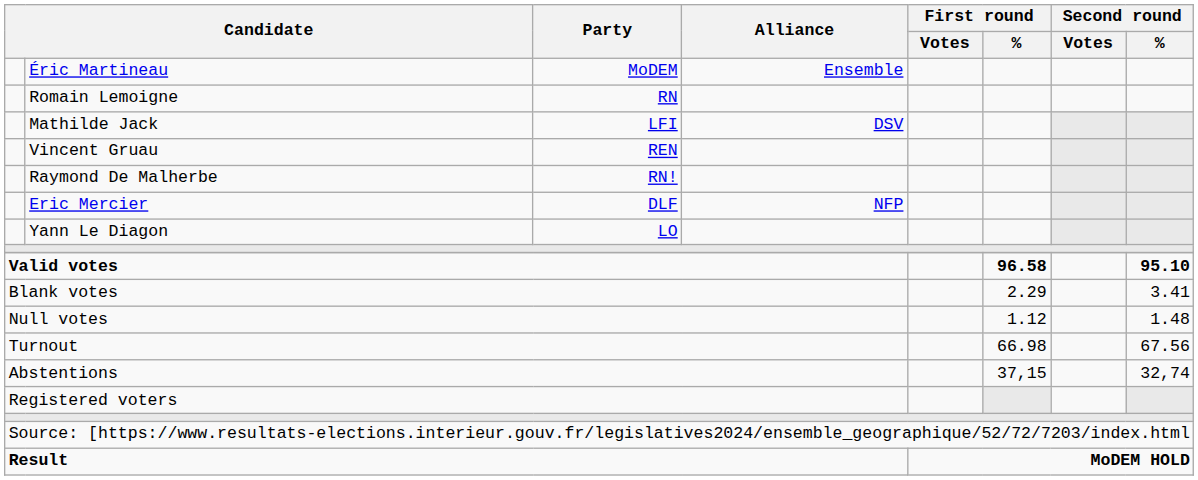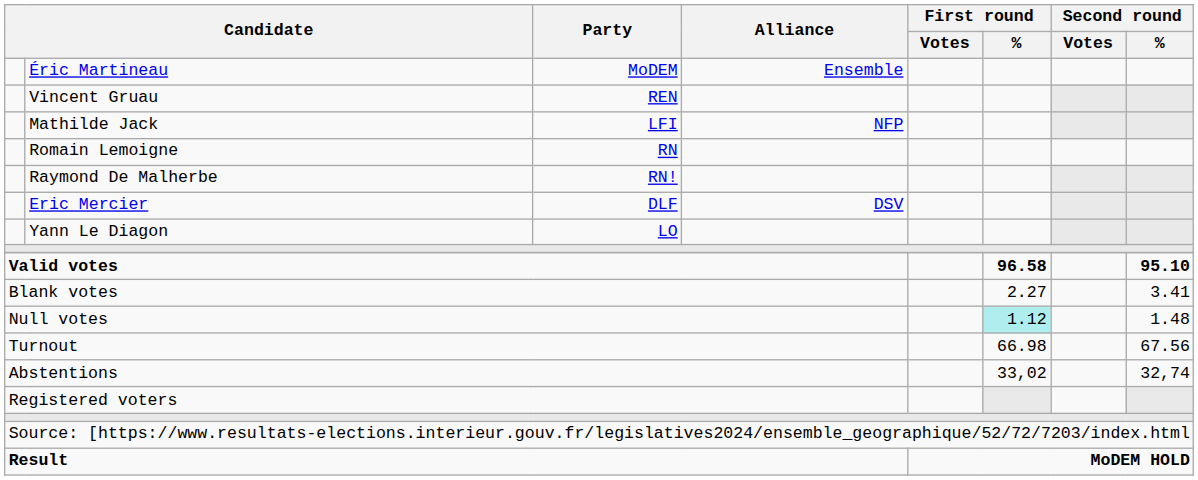rows swapped: (104, 99) <-> (94, 152)
(889, 125) DSV -> (889, 125) NFP
(889, 205) NFP -> (889, 205) DSV
(1027, 293) 2.29 -> (1027, 293) 2.27
(1027, 320) no background -> (1027, 320) paleturquoise background
(1022, 374) 37,15 -> (1022, 374) 33,02
